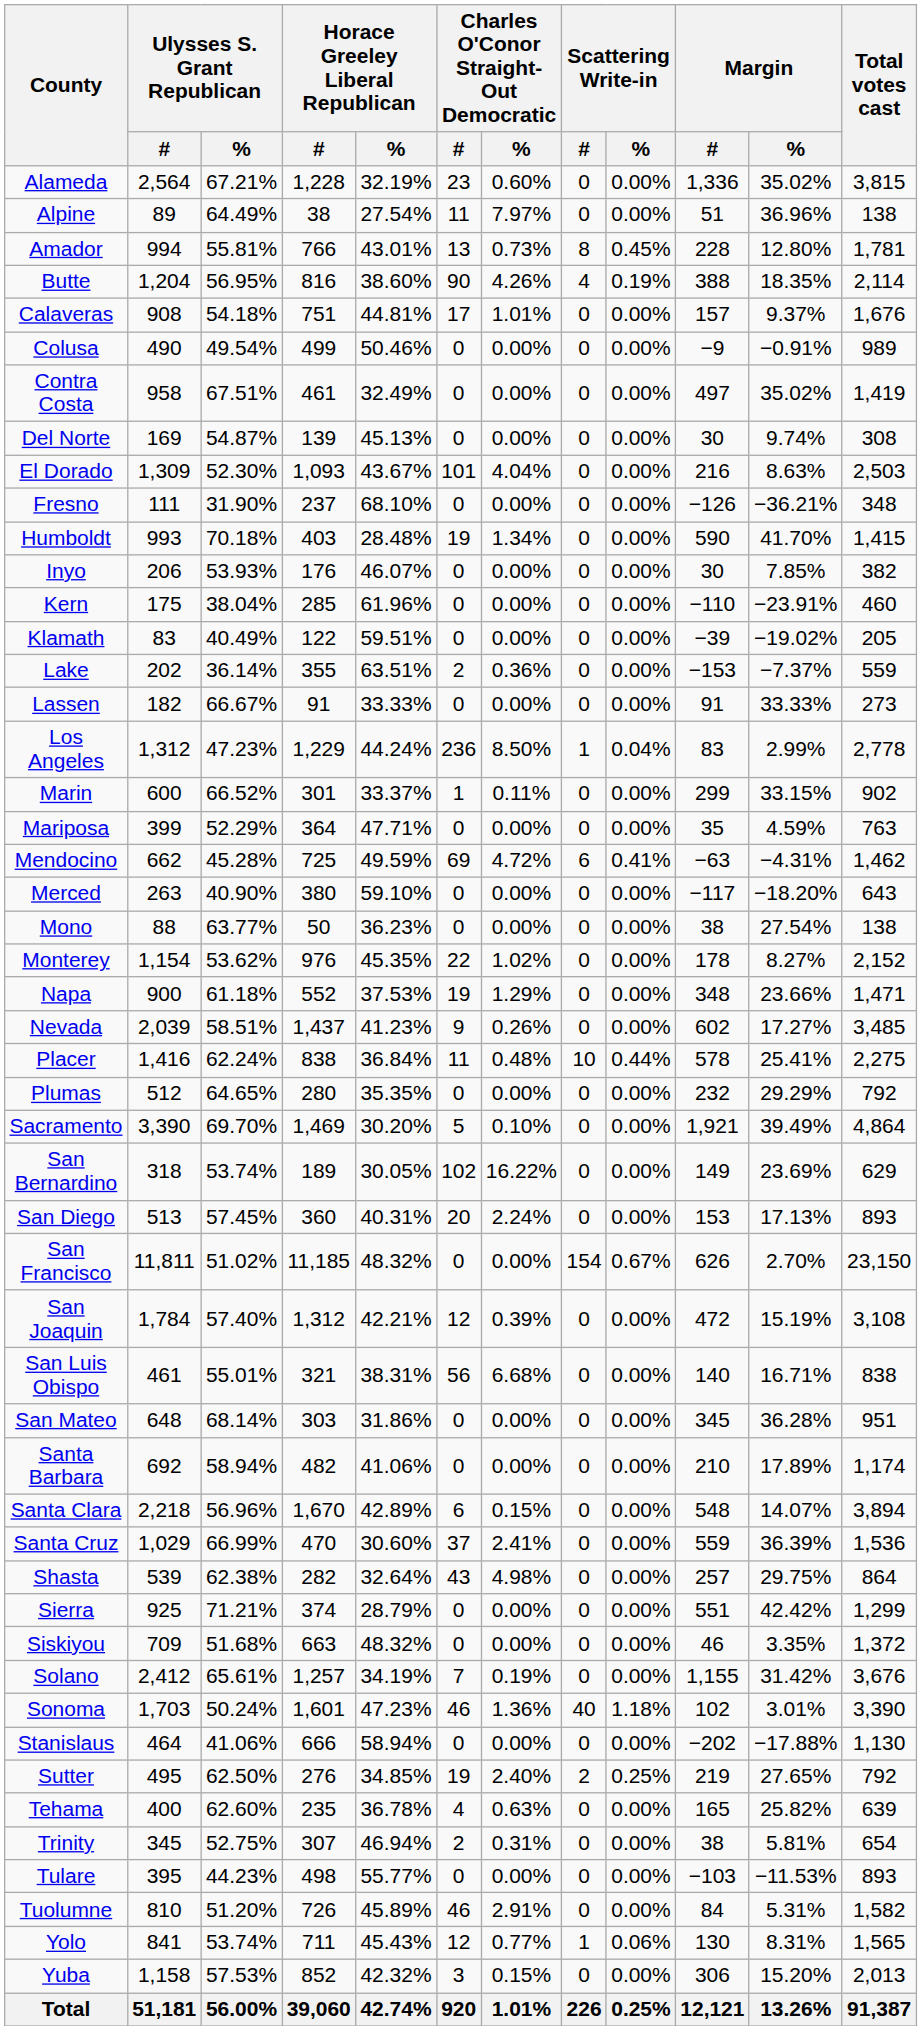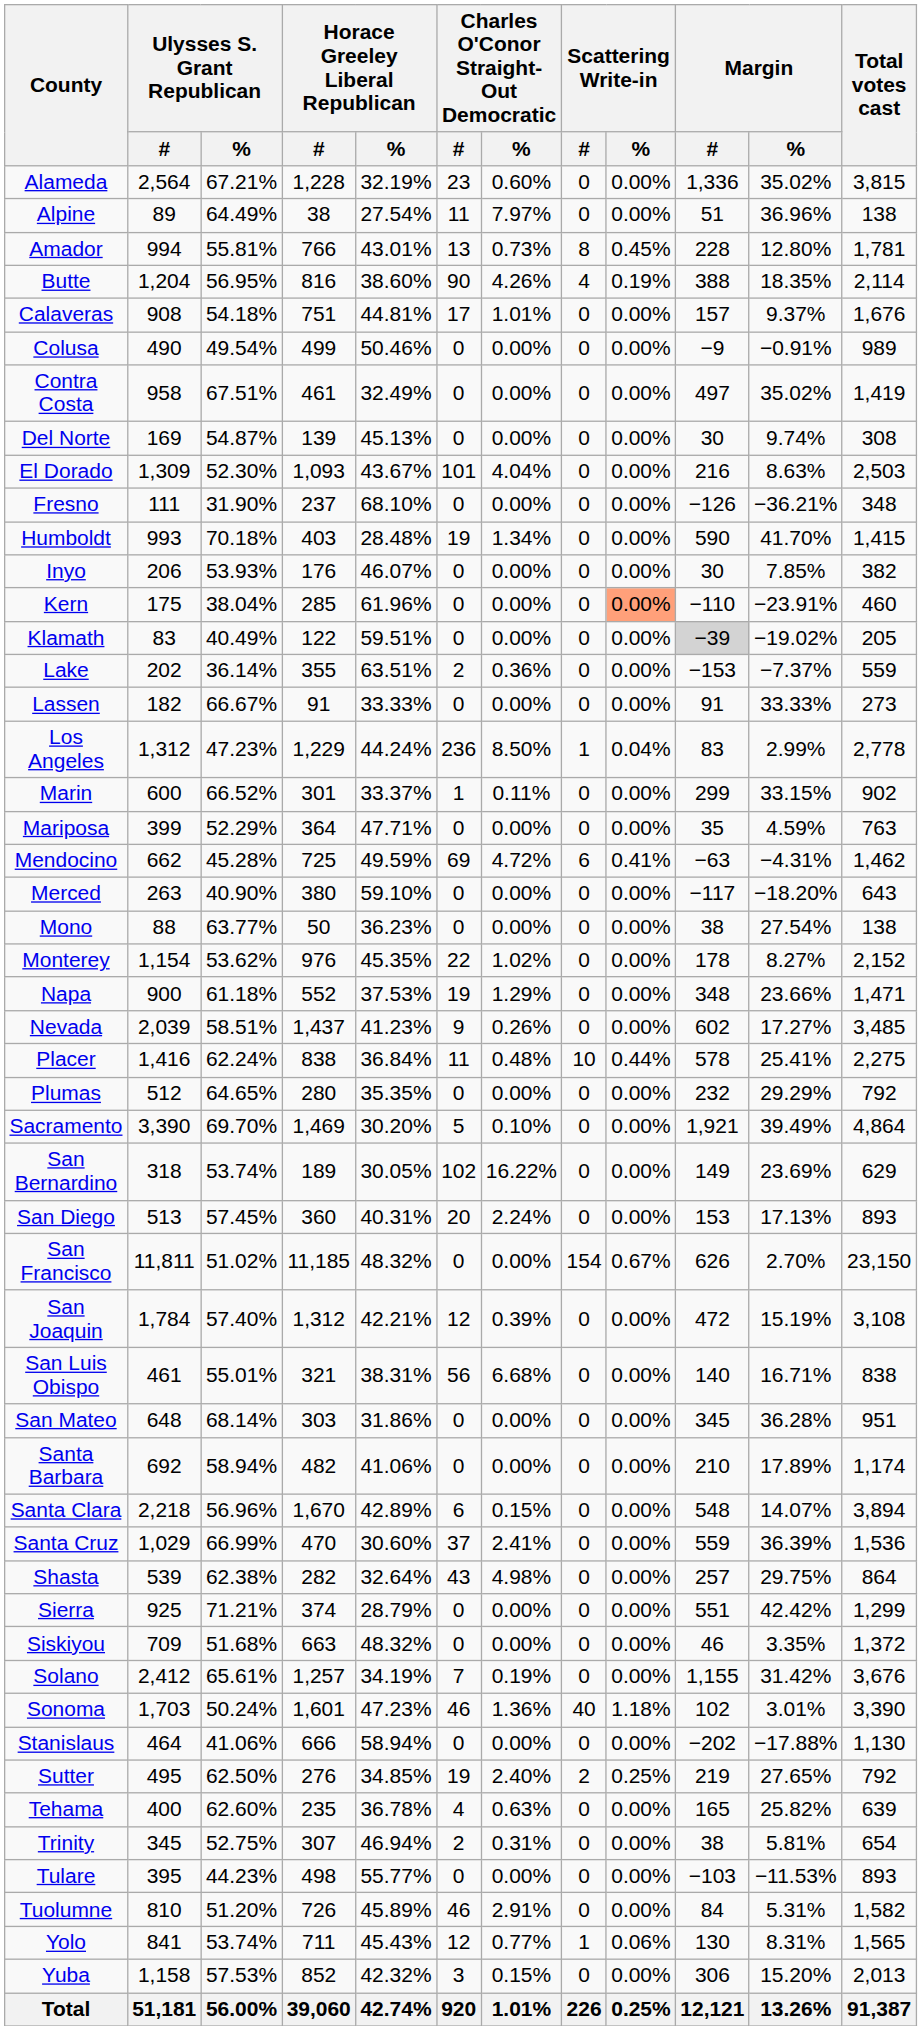(641, 604) no background -> (641, 604) lightsalmon background
(712, 637) no background -> (712, 637) lightgrey background
